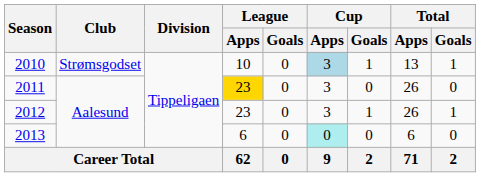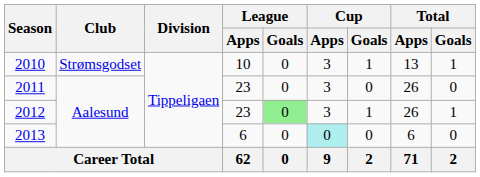(327, 64) lightblue background -> (327, 64) no background
(243, 87) gold background -> (243, 87) no background
(285, 111) no background -> (285, 111) lightgreen background
